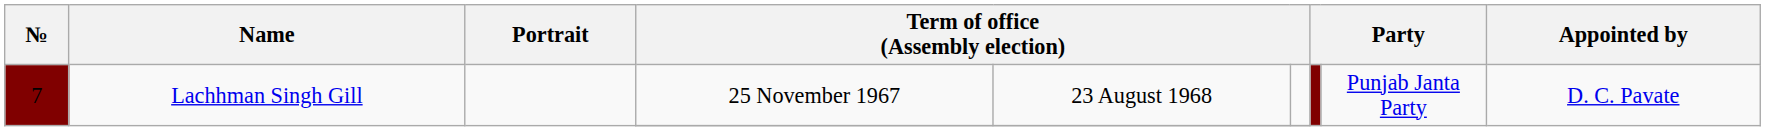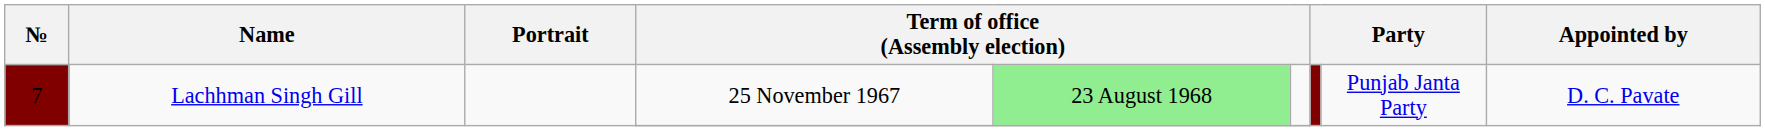(1142, 94) no background -> (1142, 94) lightgreen background
